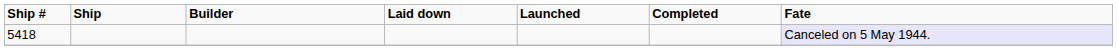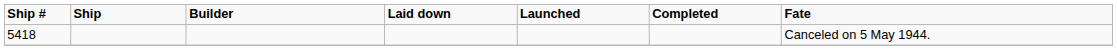(857, 34) lavender background -> (857, 34) no background
